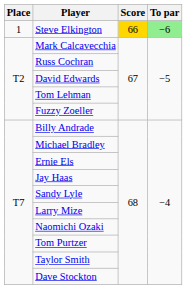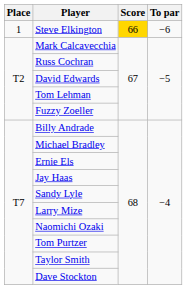(165, 29) lightgreen background -> (165, 29) no background
